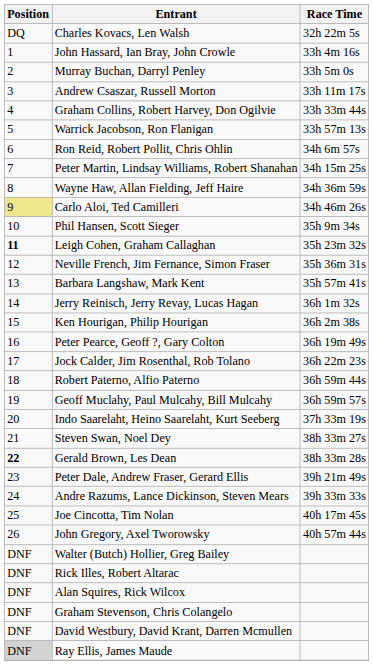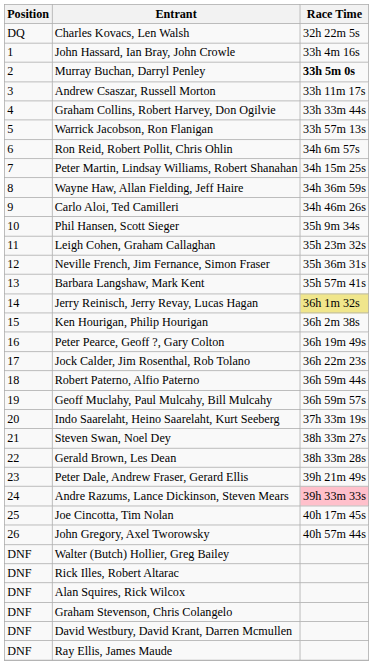(328, 71) normal -> (329, 71) bold
(10, 206) khaki background -> (10, 206) no background
(13, 245) bold -> (13, 245) normal
(331, 303) no background -> (331, 303) khaki background
(13, 457) bold -> (13, 457) normal
(334, 496) no background -> (334, 496) pink background
(19, 650) lightgrey background -> (19, 650) no background
